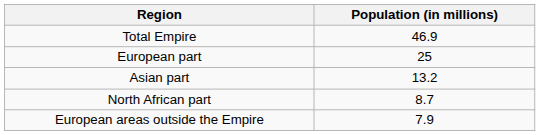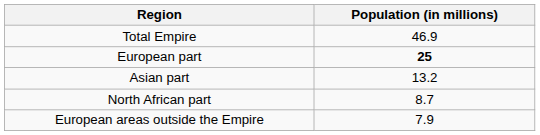(425, 57) normal -> (425, 57) bold
